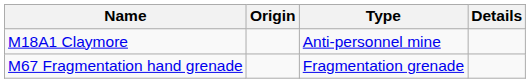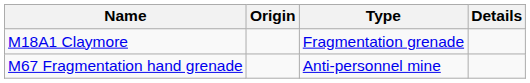(372, 41) Anti-personnel mine -> (383, 41) Fragmentation grenade
(383, 66) Fragmentation grenade -> (372, 66) Anti-personnel mine
